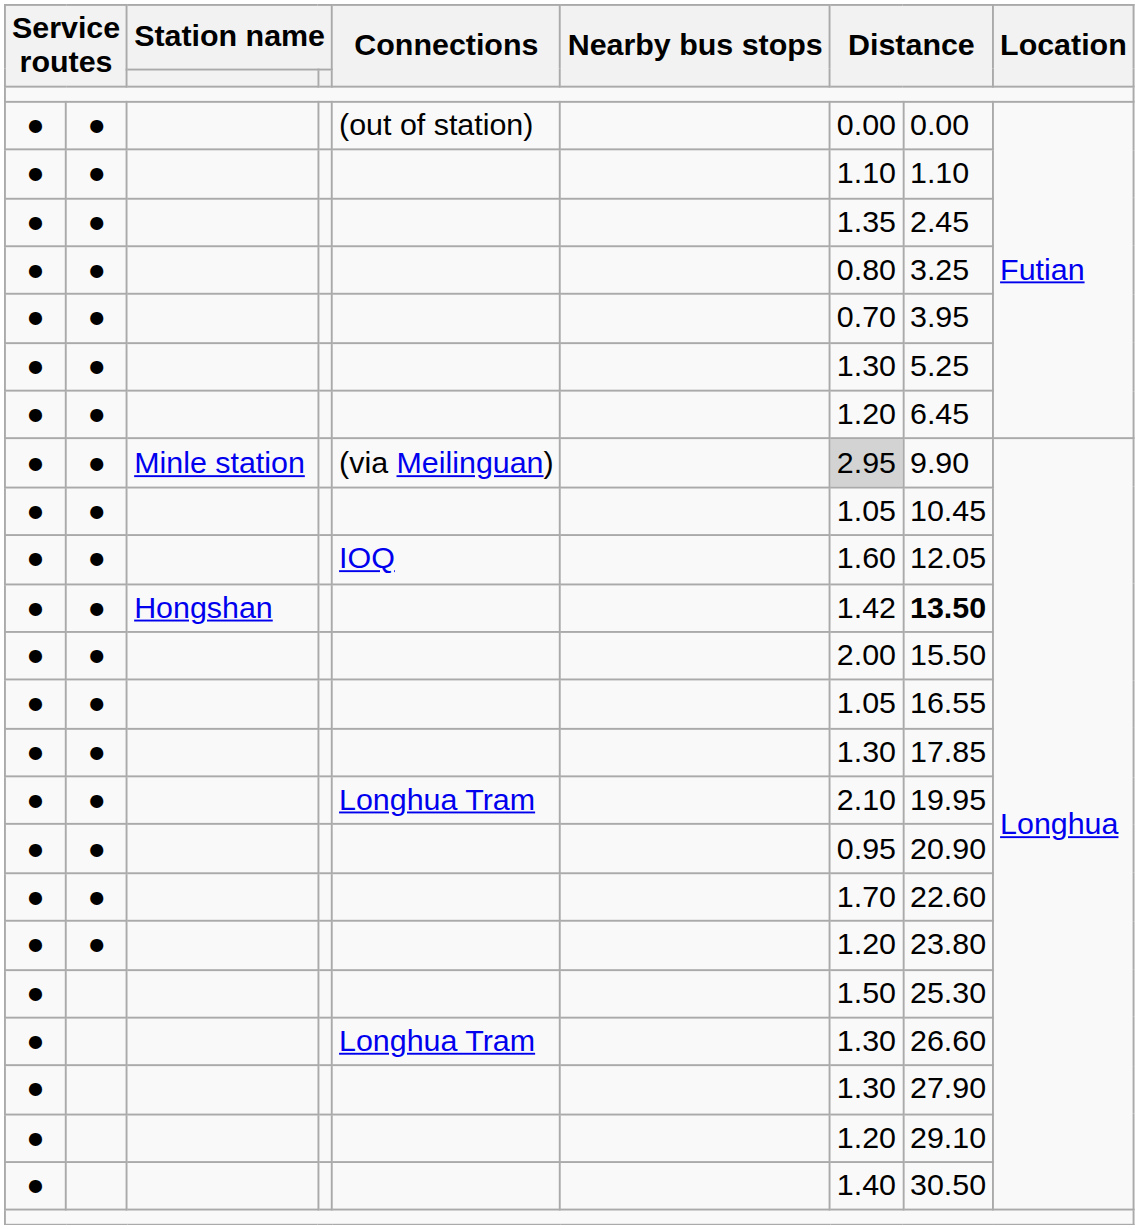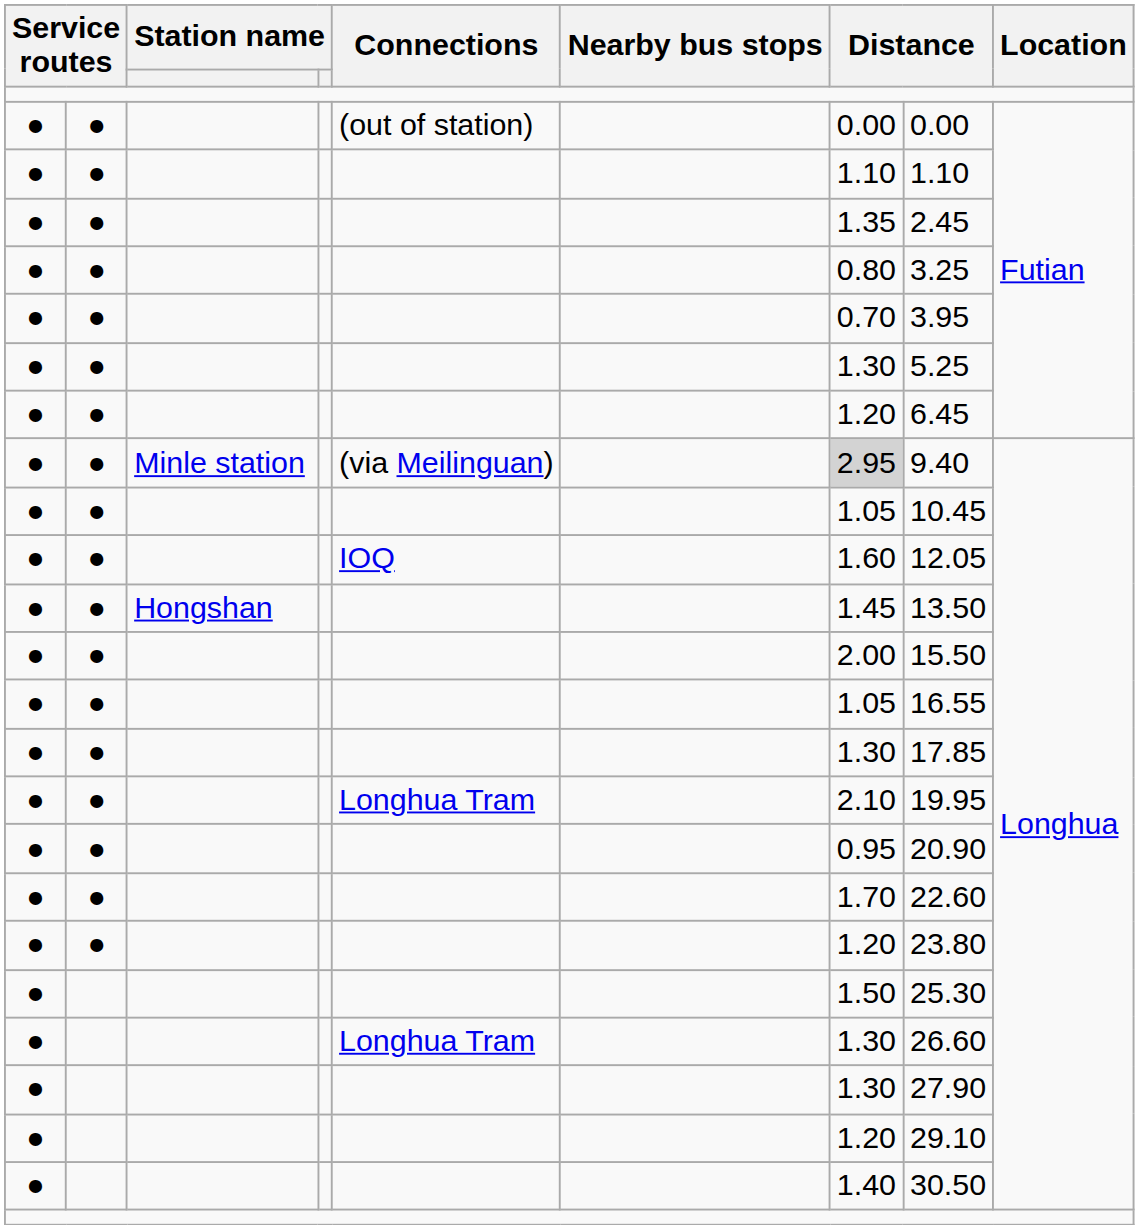(940, 462) 9.90 -> (940, 462) 9.40
(866, 607) 1.42 -> (866, 607) 1.45
(948, 607) bold -> (948, 607) normal
